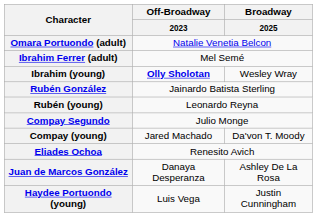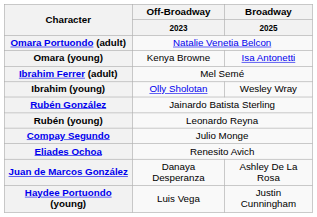+ row: (68, 58)
(178, 74) bold -> (178, 89) normal
- row: (68, 136)
